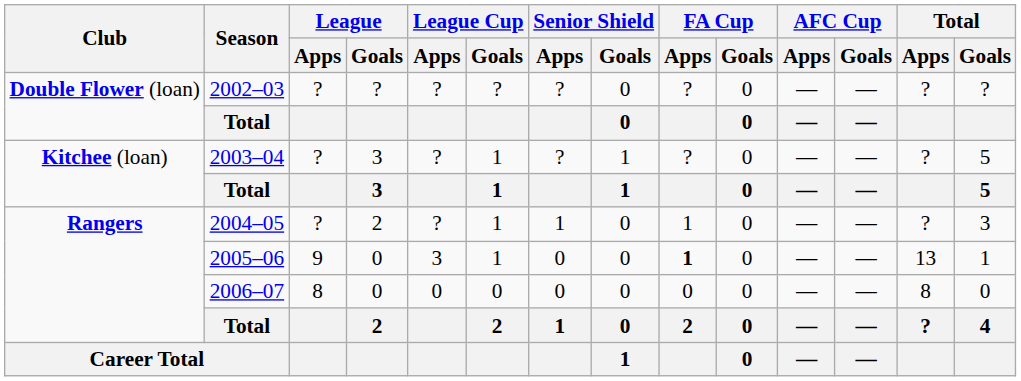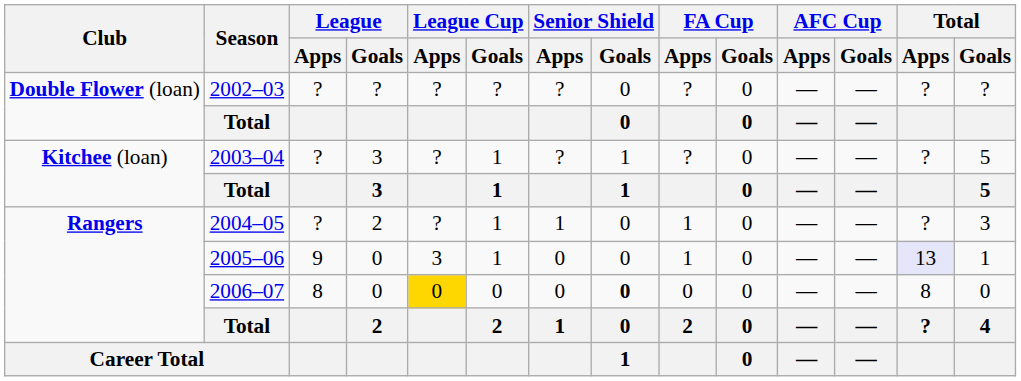(688, 257) bold -> (688, 257) normal
(926, 257) no background -> (926, 257) lavender background
(437, 291) no background -> (437, 291) gold background
(625, 291) normal -> (625, 291) bold
